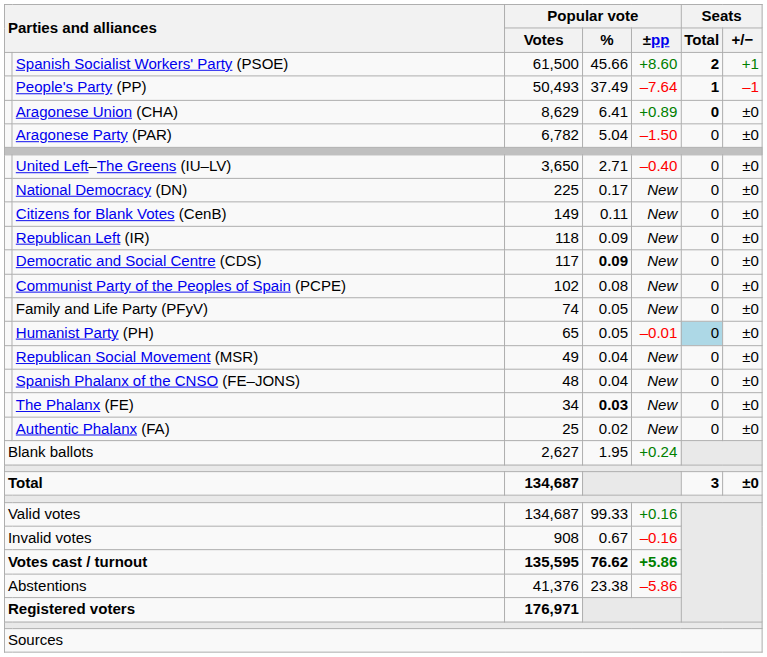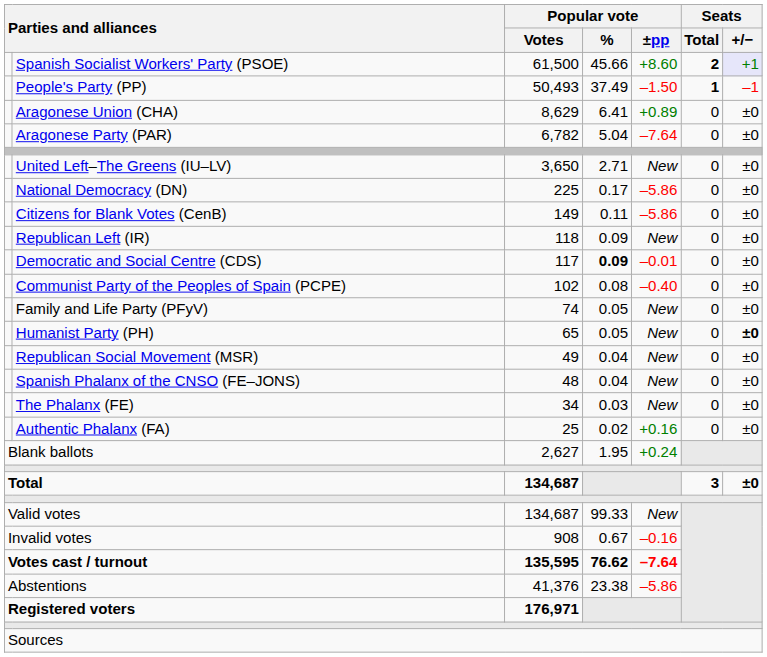(750, 64) no background -> (750, 64) lavender background
(659, 87) –7.64 -> (659, 87) –1.50
(715, 111) bold -> (715, 111) normal
(659, 135) –1.50 -> (659, 135) –7.64
(659, 166) –0.40 -> (662, 166) New
(662, 190) New -> (659, 190) –5.86
(662, 214) New -> (659, 214) –5.86
(662, 261) New -> (659, 261) –0.01
(662, 285) New -> (659, 285) –0.40
(659, 333) –0.01 -> (662, 333) New
(715, 333) lightblue background -> (715, 333) no background
(751, 333) normal -> (751, 333) bold
(613, 404) bold -> (613, 404) normal
(662, 428) New -> (658, 428) +0.16
(658, 514) +0.16 -> (662, 514) New
(658, 561) +5.86 -> (659, 561) –7.64
